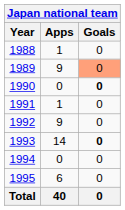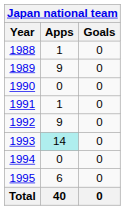(99, 68) lightsalmon background -> (99, 68) no background
(99, 86) bold -> (99, 86) normal
(59, 141) no background -> (59, 141) paleturquoise background
(99, 141) bold -> (99, 141) normal
